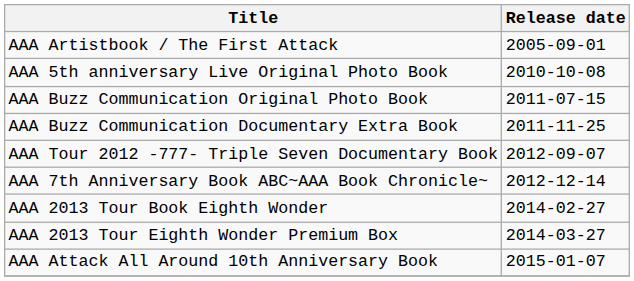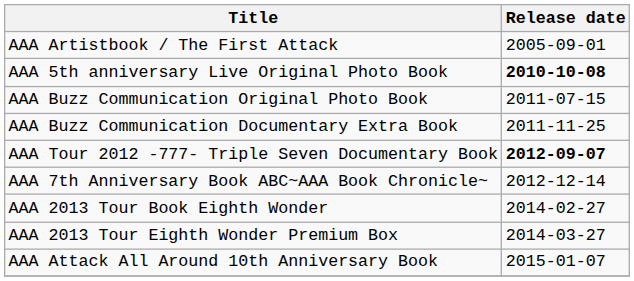(556, 72) normal -> (556, 72) bold
(556, 154) normal -> (556, 154) bold
